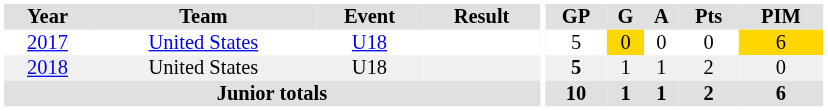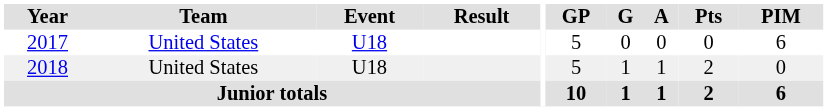(626, 42) gold background -> (626, 42) no background
(781, 42) gold background -> (781, 42) no background
(576, 67) bold -> (576, 67) normal
